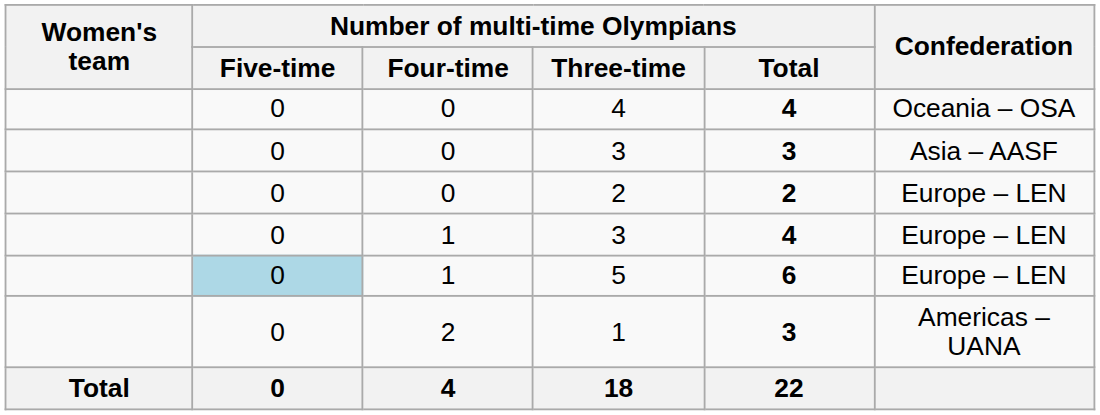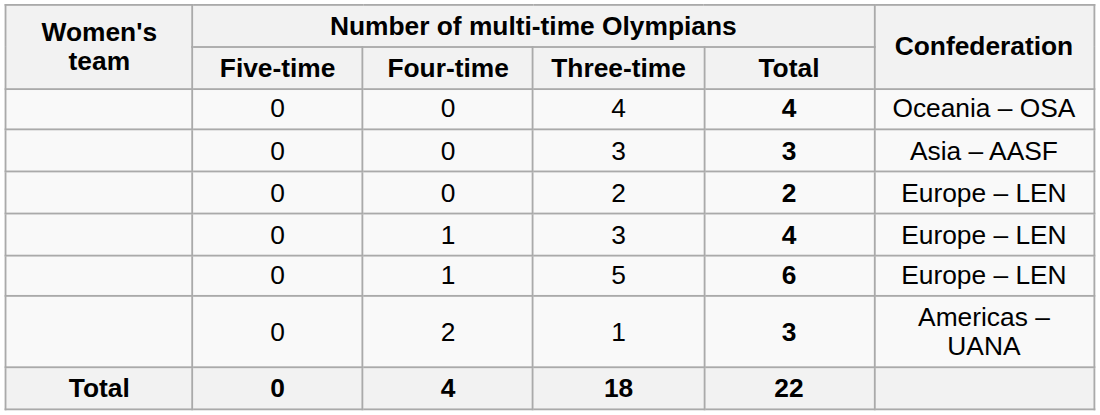(278, 276) lightblue background -> (278, 276) no background
